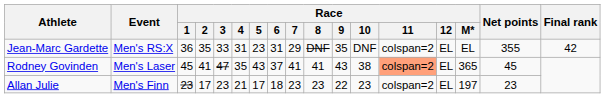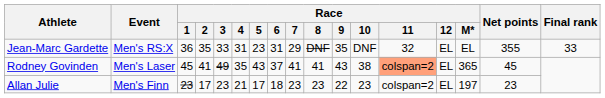(408, 49) colspan=2 -> (408, 49) 32
(570, 49) 42 -> (570, 49) 33
(223, 67) 47 -> (223, 67) 49
